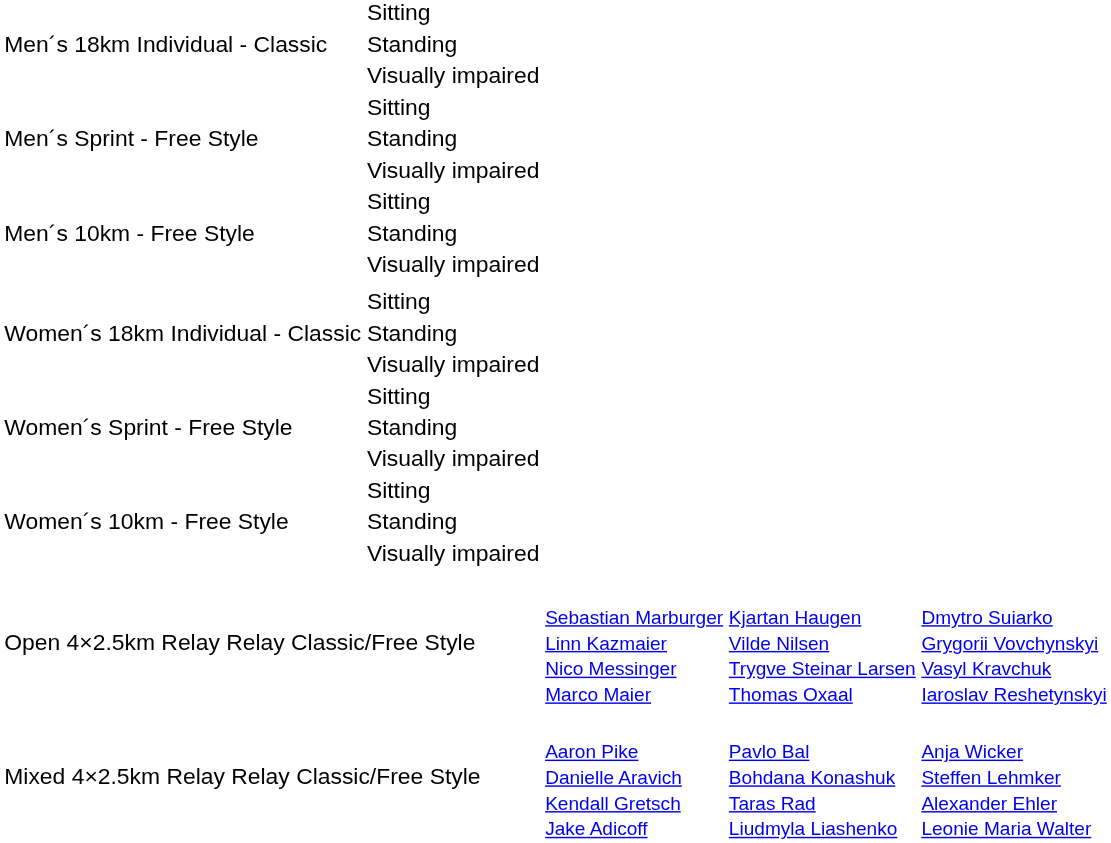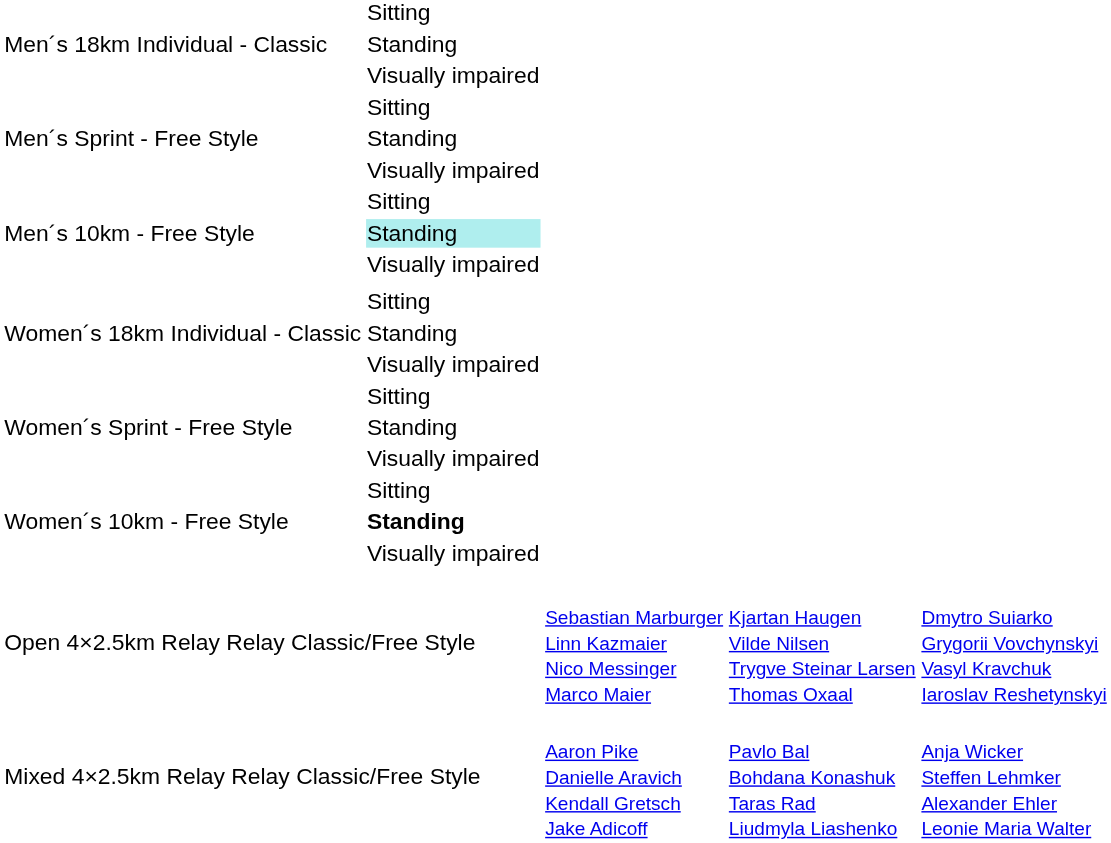(412, 233) no background -> (412, 233) paleturquoise background
(412, 522) normal -> (416, 522) bold
